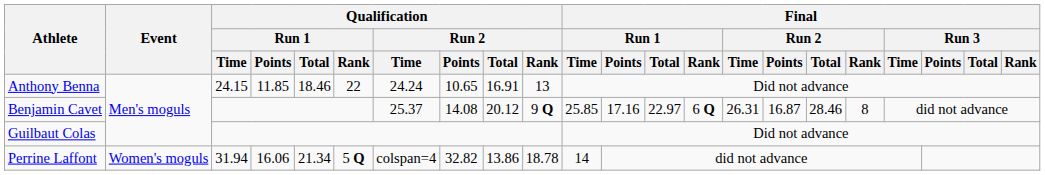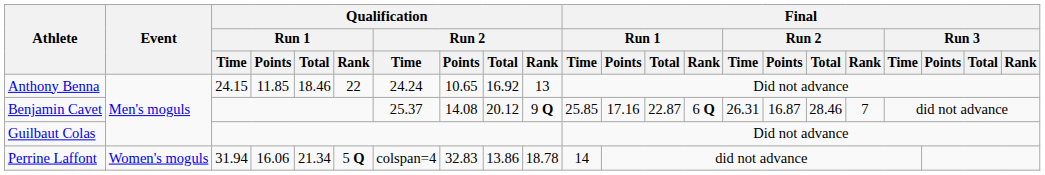(503, 86) 16.91 -> (503, 86) 16.92
(665, 110) 22.97 -> (665, 110) 22.87
(865, 110) 8 -> (865, 110) 7
(461, 158) 32.82 -> (461, 158) 32.83
